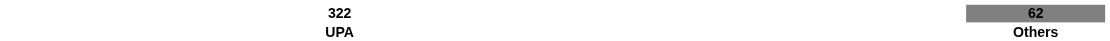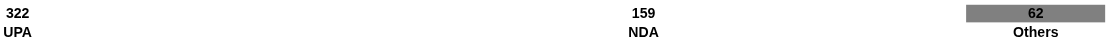+ column: (644, 13)
